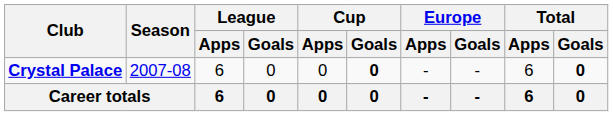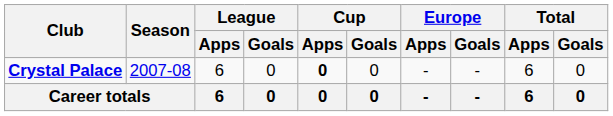(323, 70) normal -> (323, 70) bold
(374, 70) bold -> (374, 70) normal
(581, 70) bold -> (581, 70) normal
